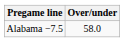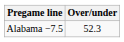(92, 29) 58.0 -> (92, 29) 52.3
